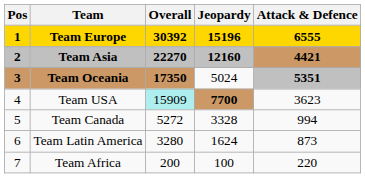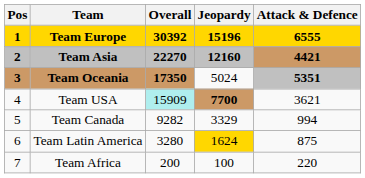(307, 99) 3623 -> (307, 99) 3621
(170, 120) 5272 -> (170, 120) 9282
(224, 120) 3328 -> (224, 120) 3329
(224, 141) no background -> (224, 141) gold background
(307, 141) 873 -> (307, 141) 875
